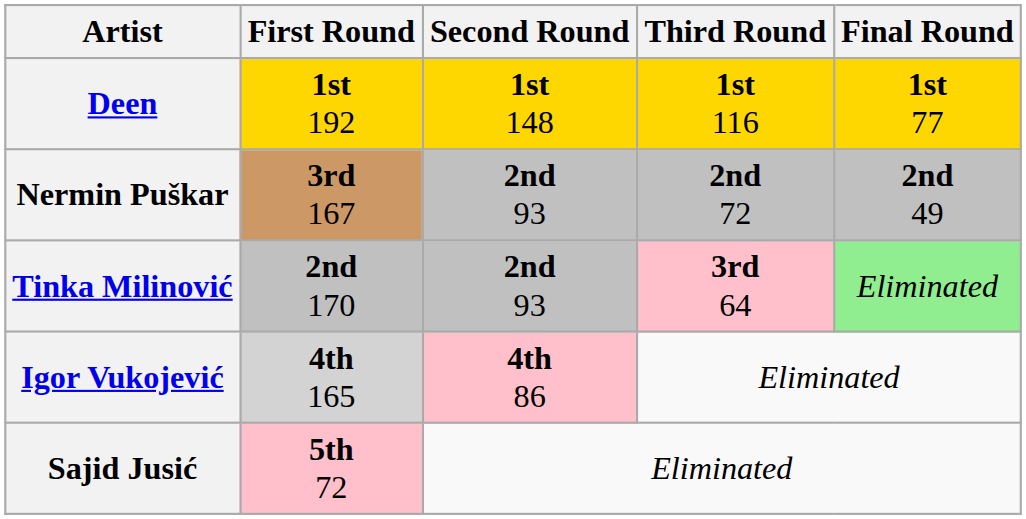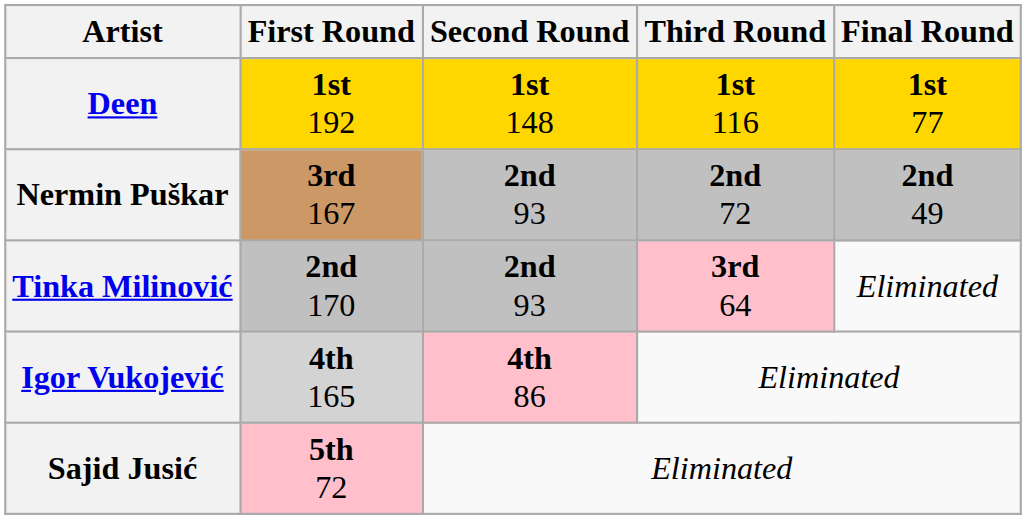(927, 286) lightgreen background -> (927, 286) no background
